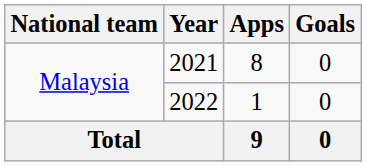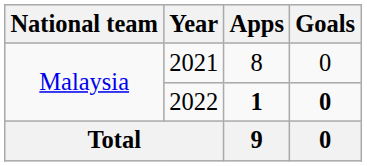(257, 101) normal -> (257, 101) bold
(325, 101) normal -> (325, 101) bold
